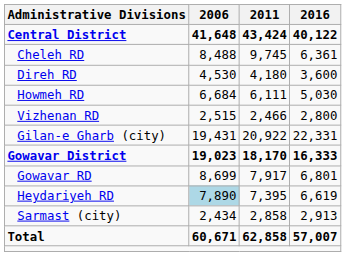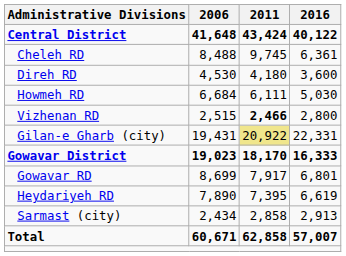(268, 115) normal -> (268, 115) bold
(265, 135) no background -> (265, 135) khaki background
(218, 196) lightblue background -> (218, 196) no background
